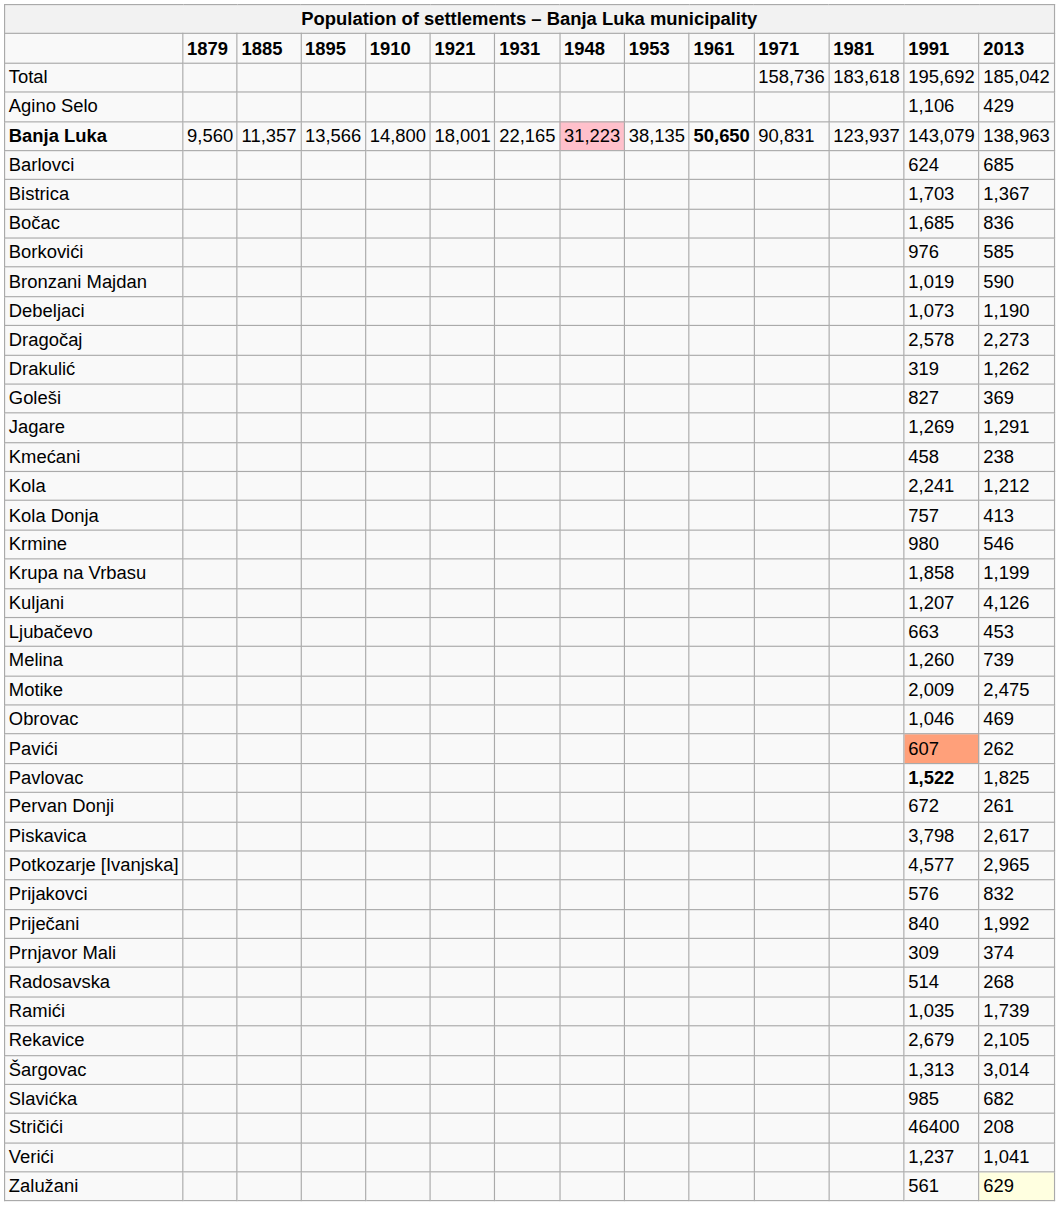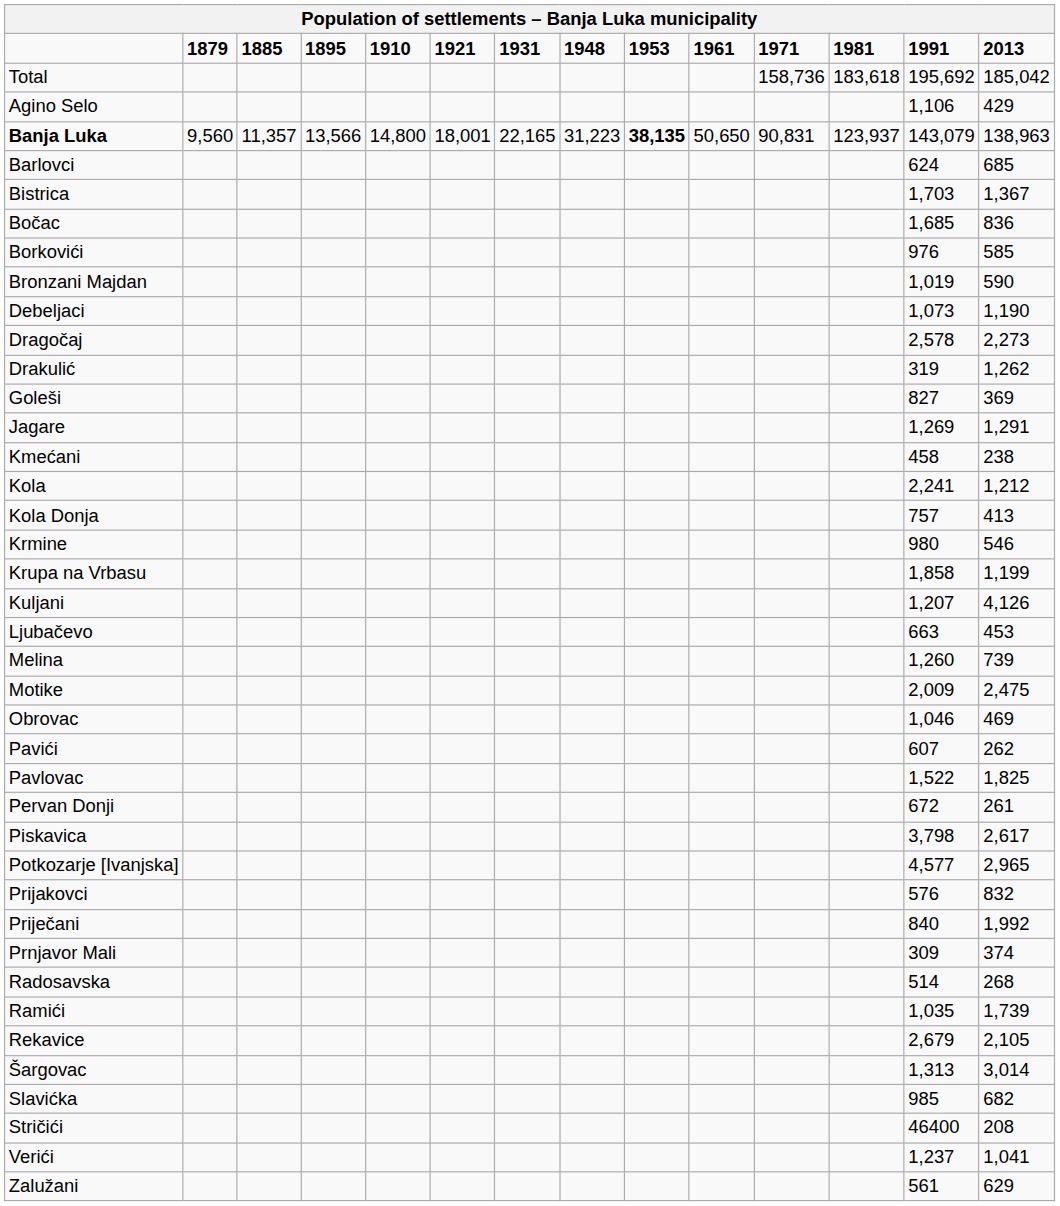(592, 135) pink background -> (592, 135) no background
(657, 135) normal -> (657, 135) bold
(722, 135) bold -> (722, 135) normal
(924, 748) lightsalmon background -> (924, 748) no background
(931, 777) bold -> (931, 777) normal
(999, 1186) lightyellow background -> (999, 1186) no background
